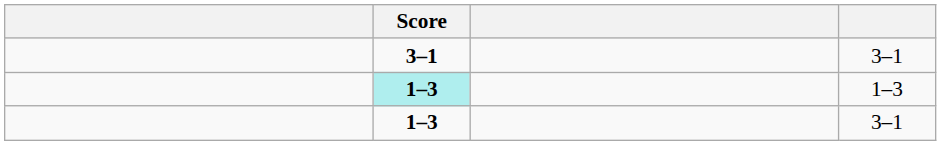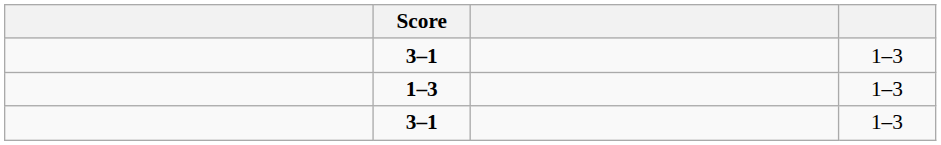(887, 55) 3–1 -> (887, 55) 1–3
(422, 88) paleturquoise background -> (422, 88) no background
(422, 122) 1–3 -> (422, 122) 3–1
(887, 122) 3–1 -> (887, 122) 1–3
